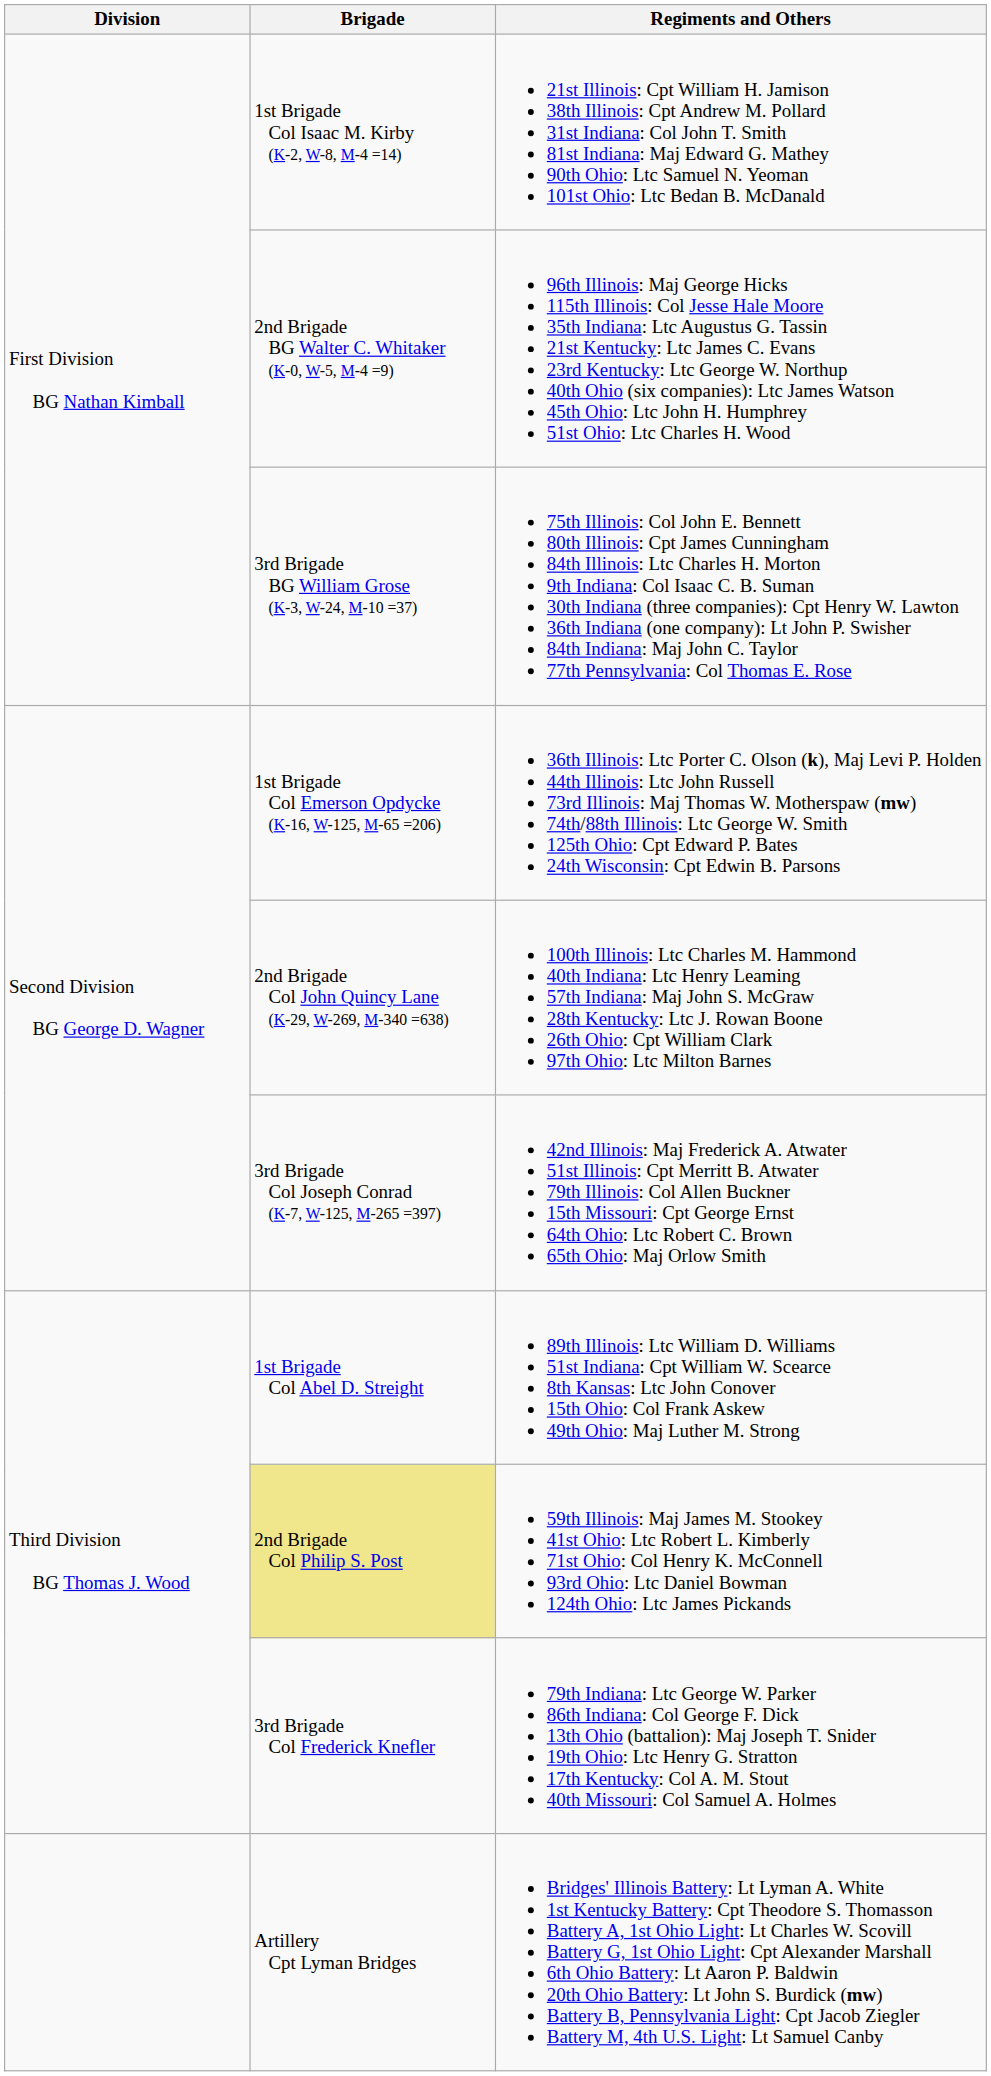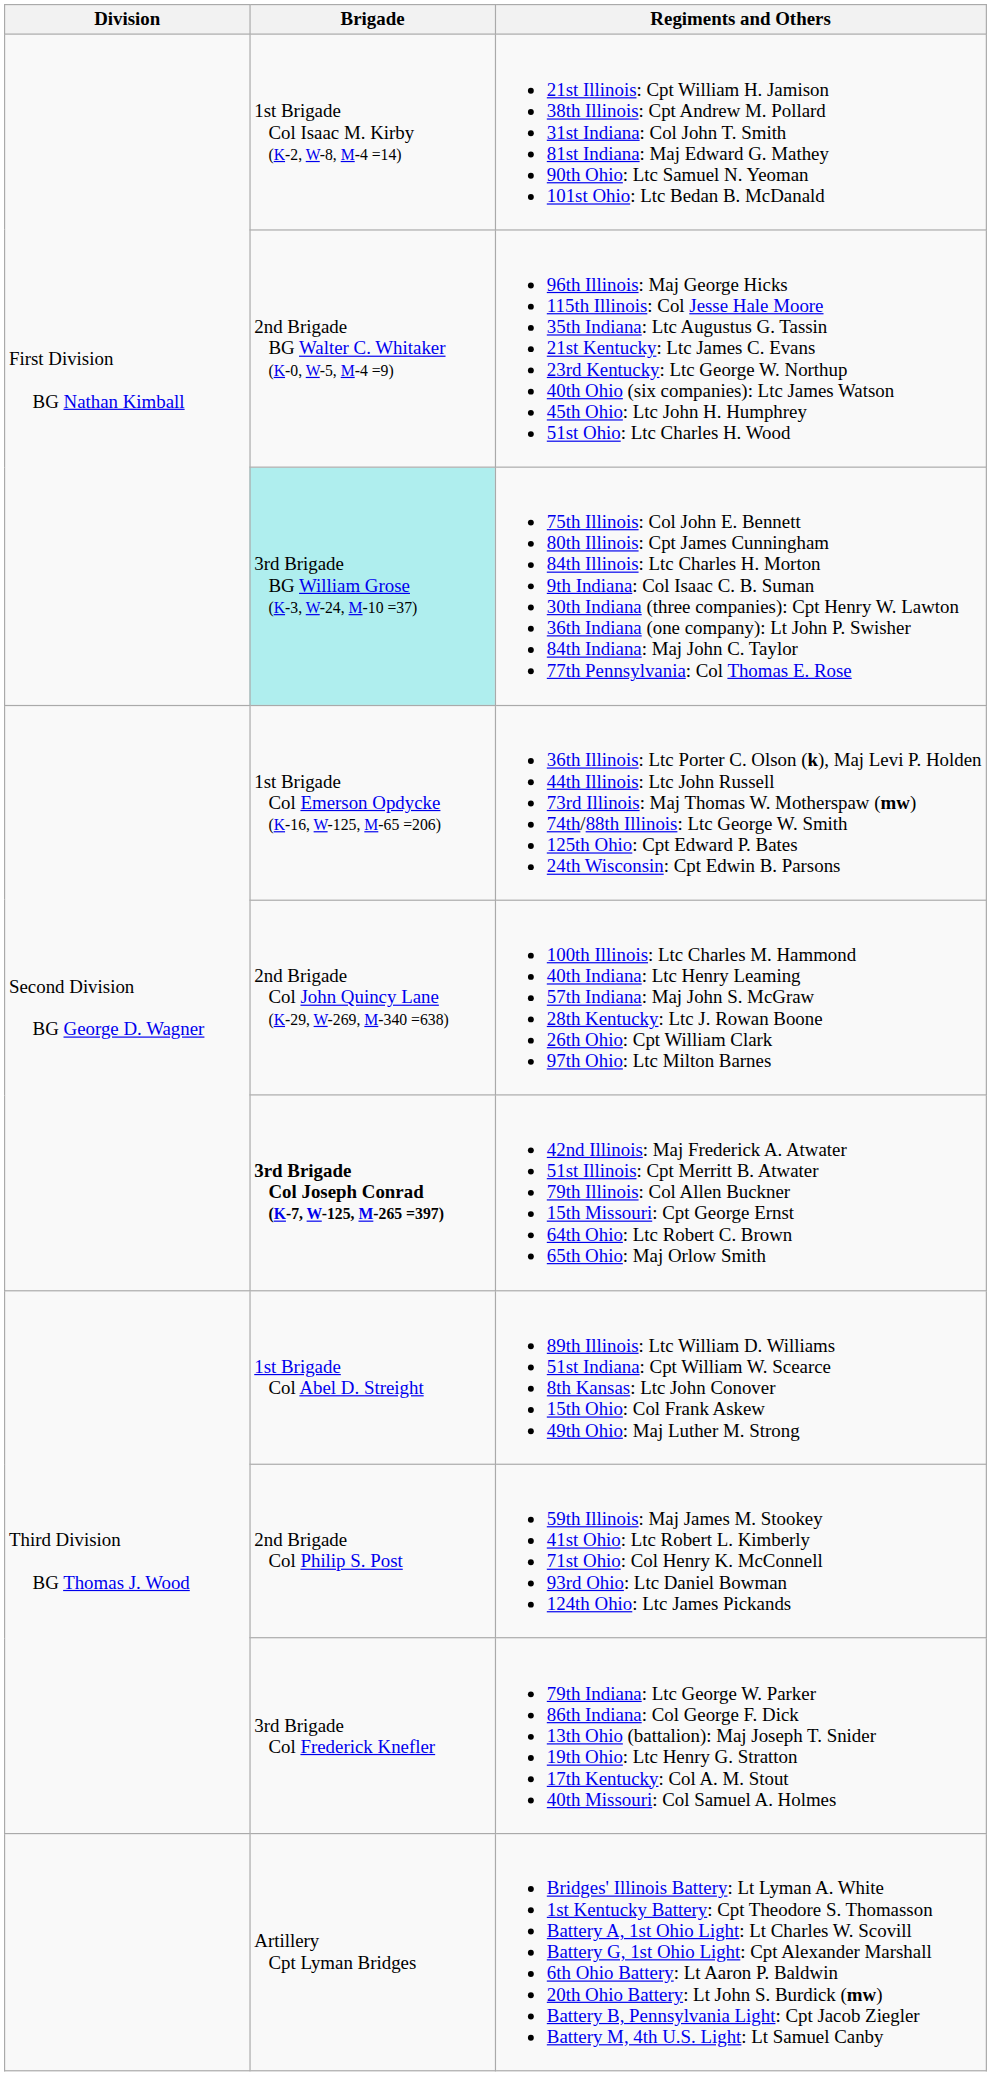(336, 586) no background -> (336, 586) paleturquoise background
(348, 1192) normal -> (349, 1192) bold
(329, 1551) khaki background -> (329, 1551) no background
